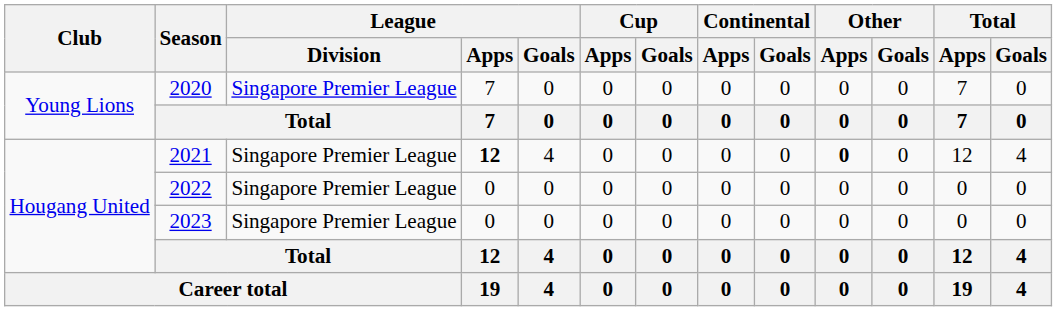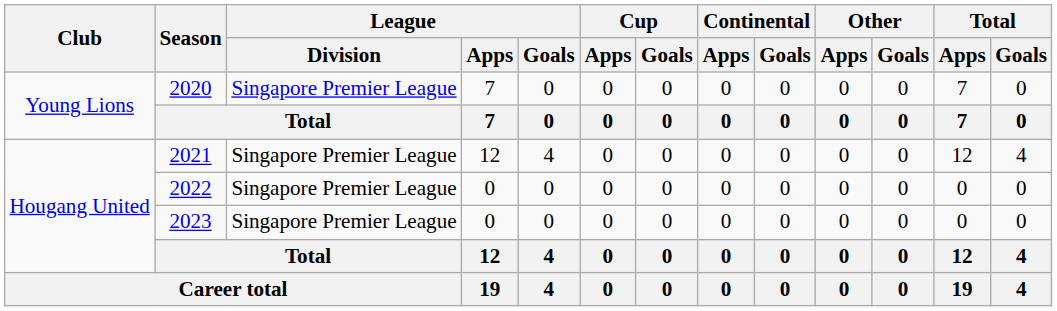(490, 155) bold -> (490, 155) normal
(844, 155) bold -> (844, 155) normal
